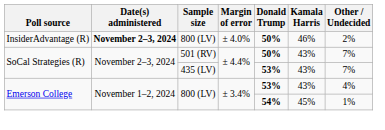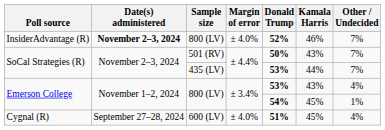(271, 39) 50% -> (279, 39) 52%
(349, 39) 2% -> (357, 39) 7%
(307, 70) 43% -> (315, 70) 44%
+ row: (28, 117)
